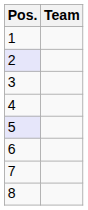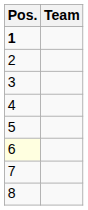(12, 37) normal -> (12, 37) bold
(12, 60) lavender background -> (12, 60) no background
(12, 127) lavender background -> (12, 127) no background
(12, 149) no background -> (12, 149) lightyellow background
